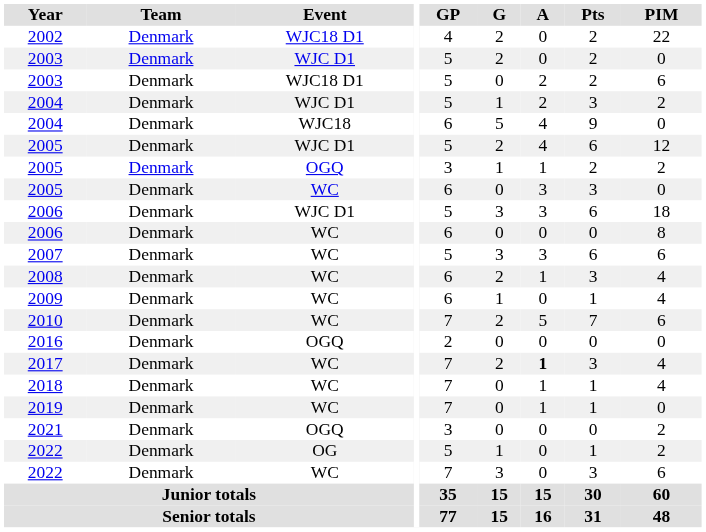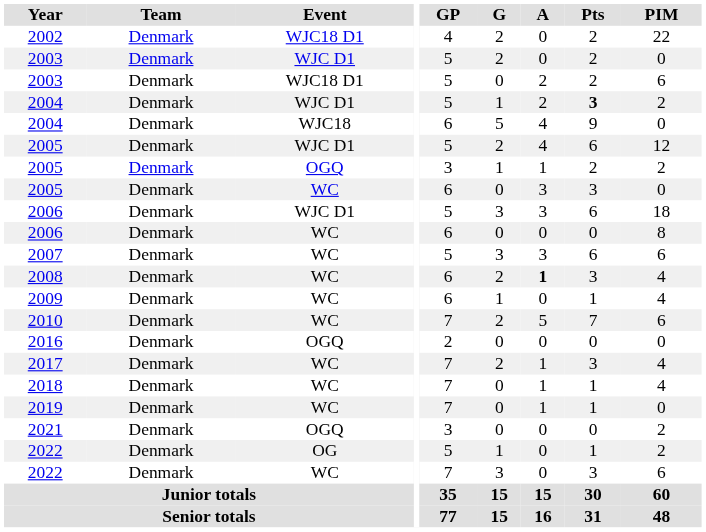(593, 102) normal -> (593, 102) bold
(543, 276) normal -> (543, 276) bold
(543, 363) bold -> (543, 363) normal
